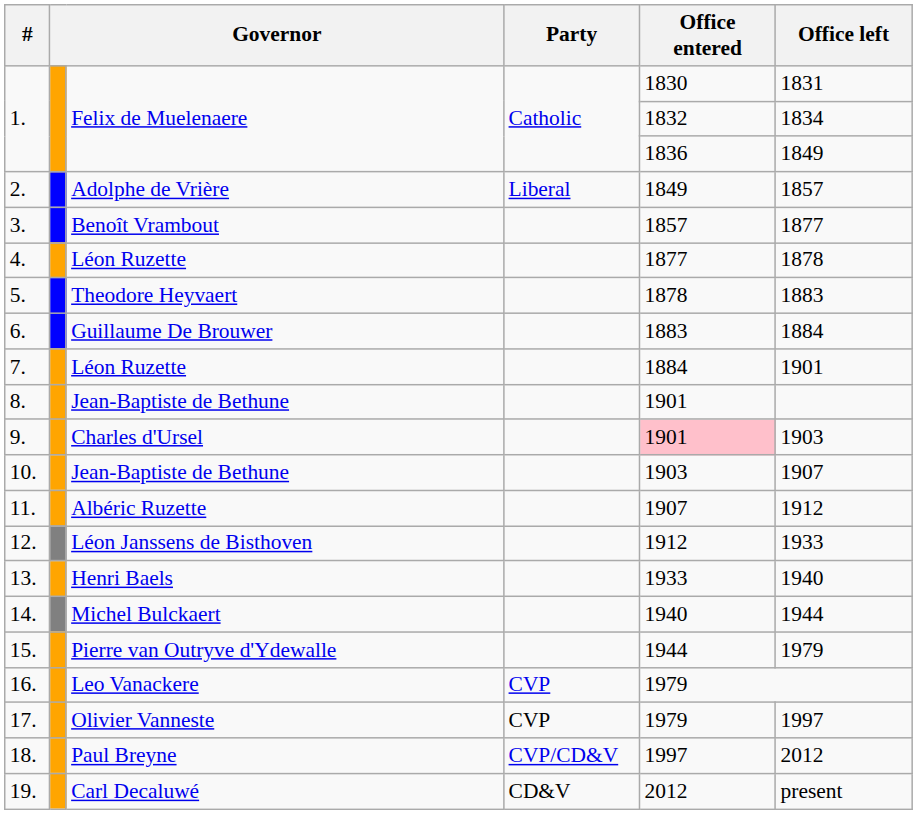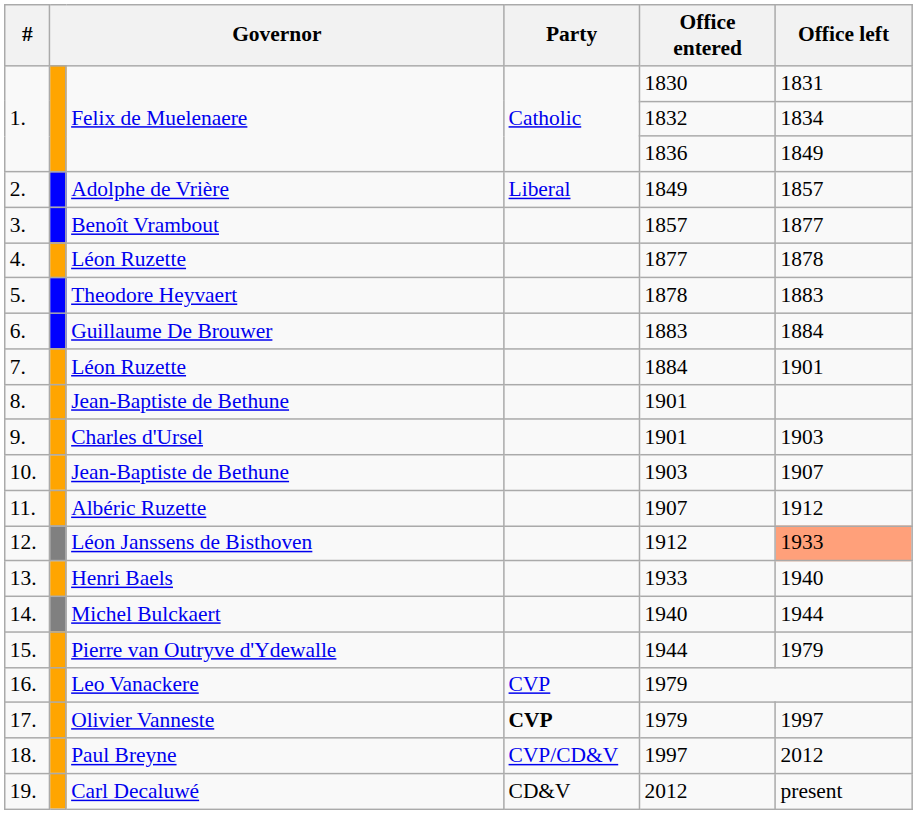(666, 437) pink background -> (666, 437) no background
(802, 543) no background -> (802, 543) lightsalmon background
(529, 720) normal -> (531, 720) bold
